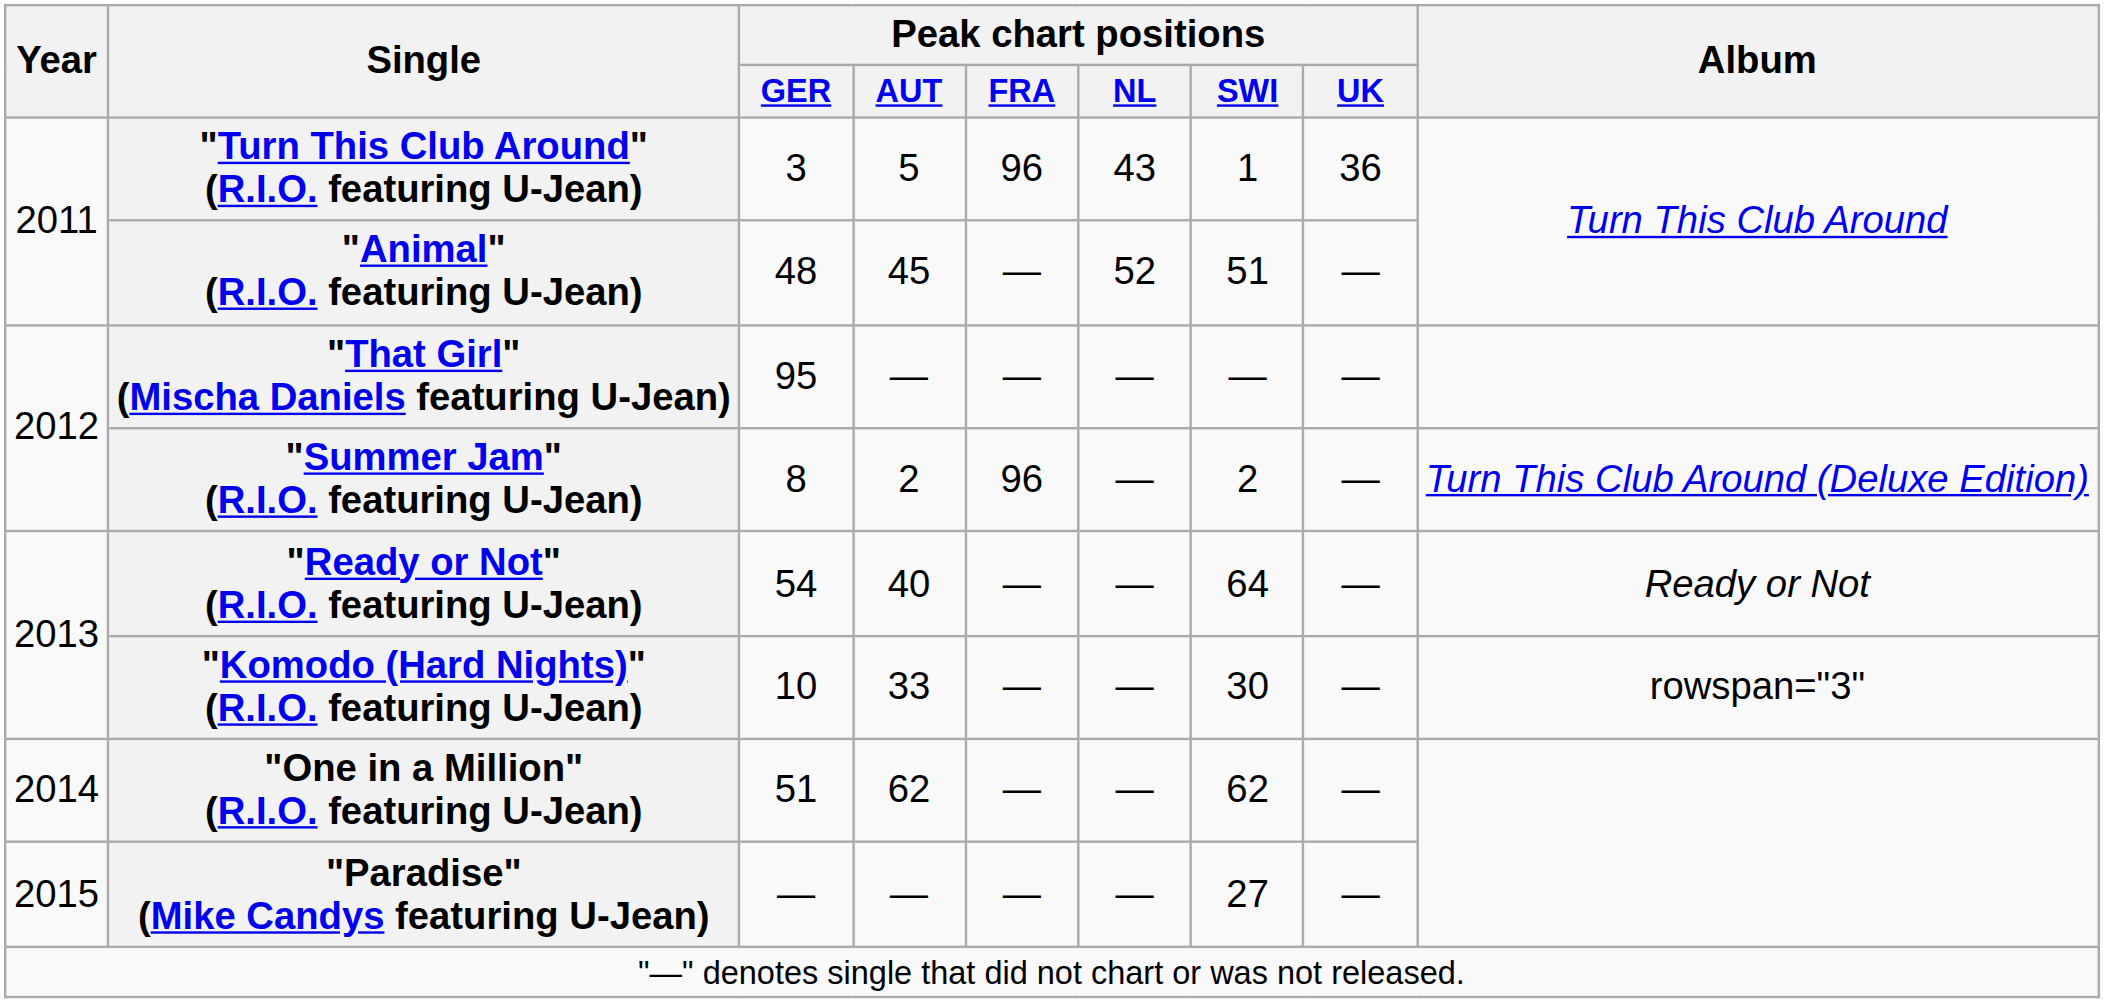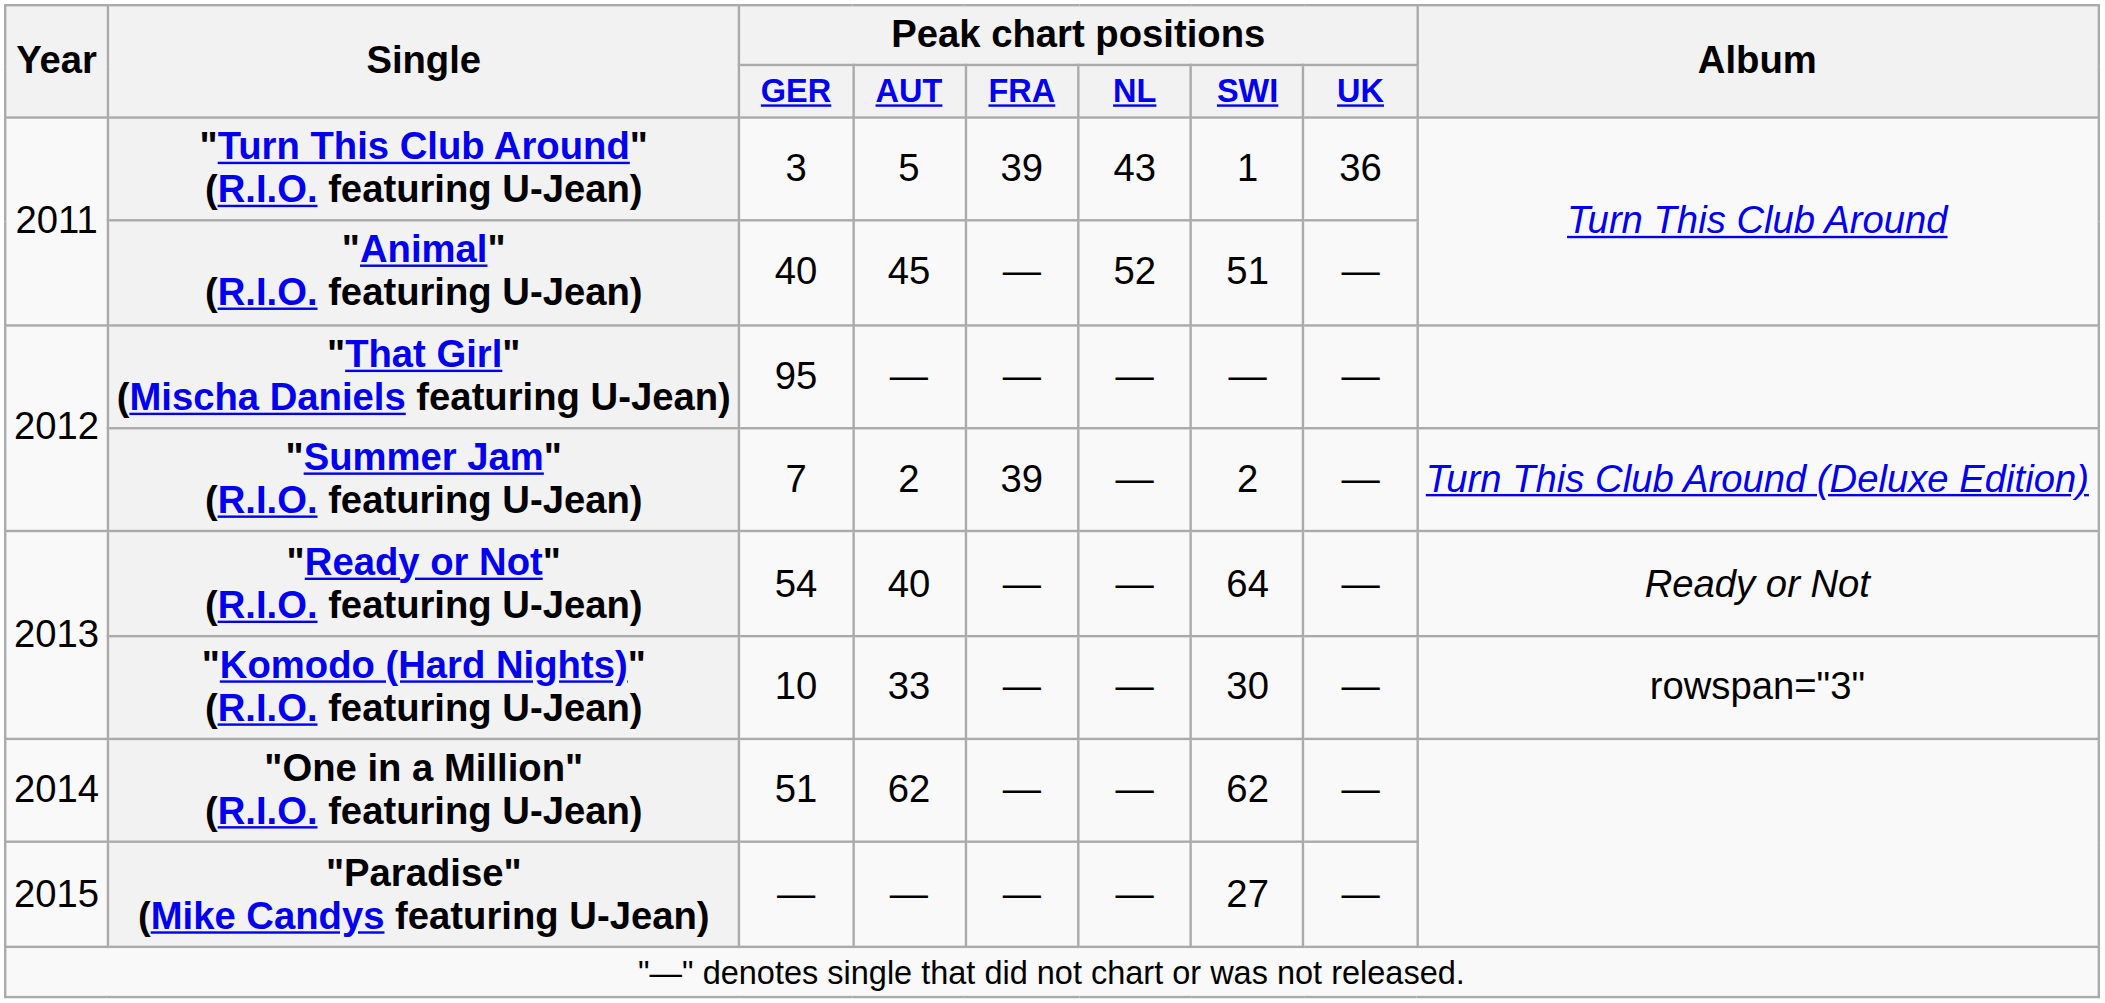(1022, 168) 96 -> (1022, 168) 39
(796, 271) 48 -> (796, 271) 40
(796, 479) 8 -> (796, 479) 7
(1022, 479) 96 -> (1022, 479) 39
